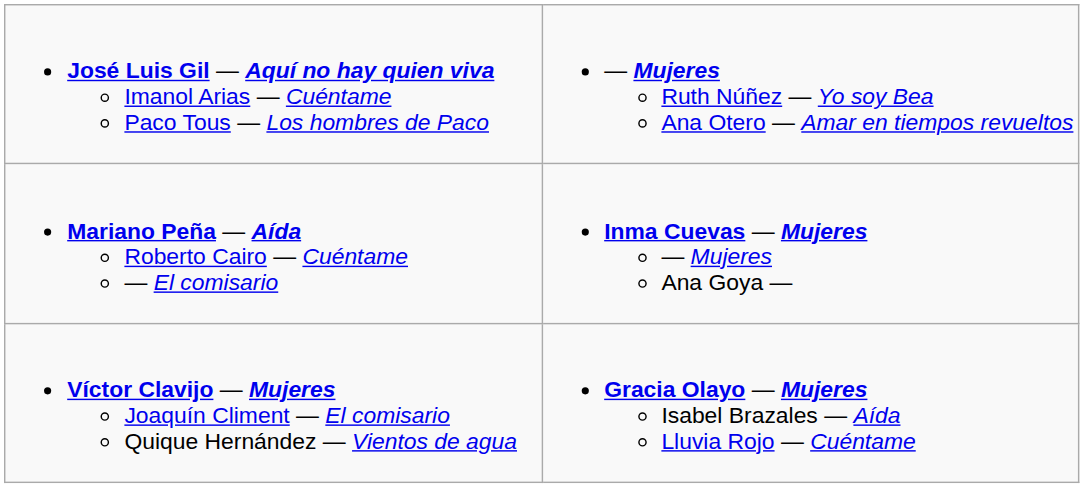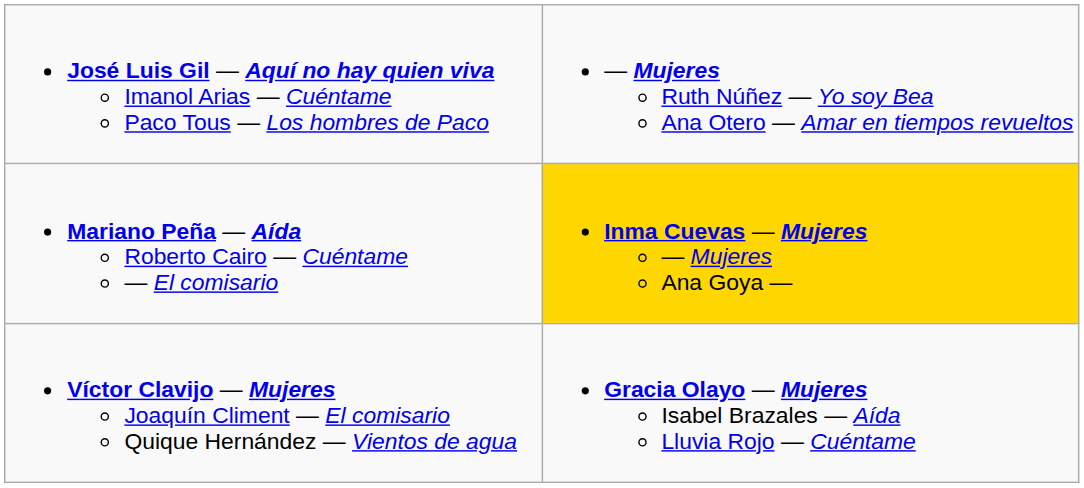(810, 256) no background -> (810, 256) gold background
